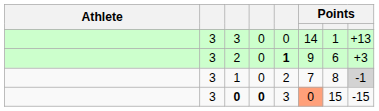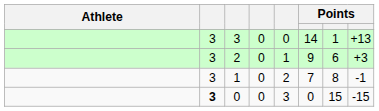(286, 58) bold -> (286, 58) normal
(361, 77) lightgrey background -> (361, 77) no background
(212, 96) normal -> (212, 96) bold
(237, 96) bold -> (237, 96) normal
(261, 96) bold -> (261, 96) normal
(311, 96) lightsalmon background -> (311, 96) no background
